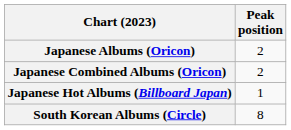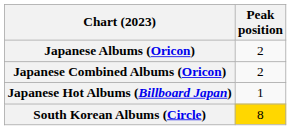(260, 114) no background -> (260, 114) gold background
